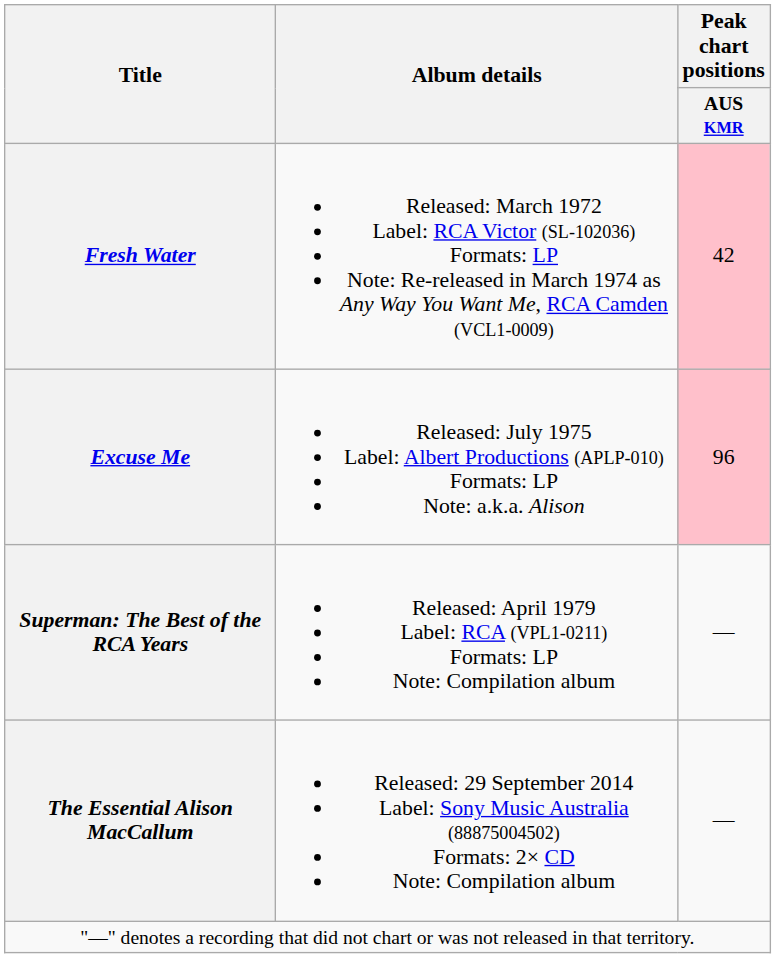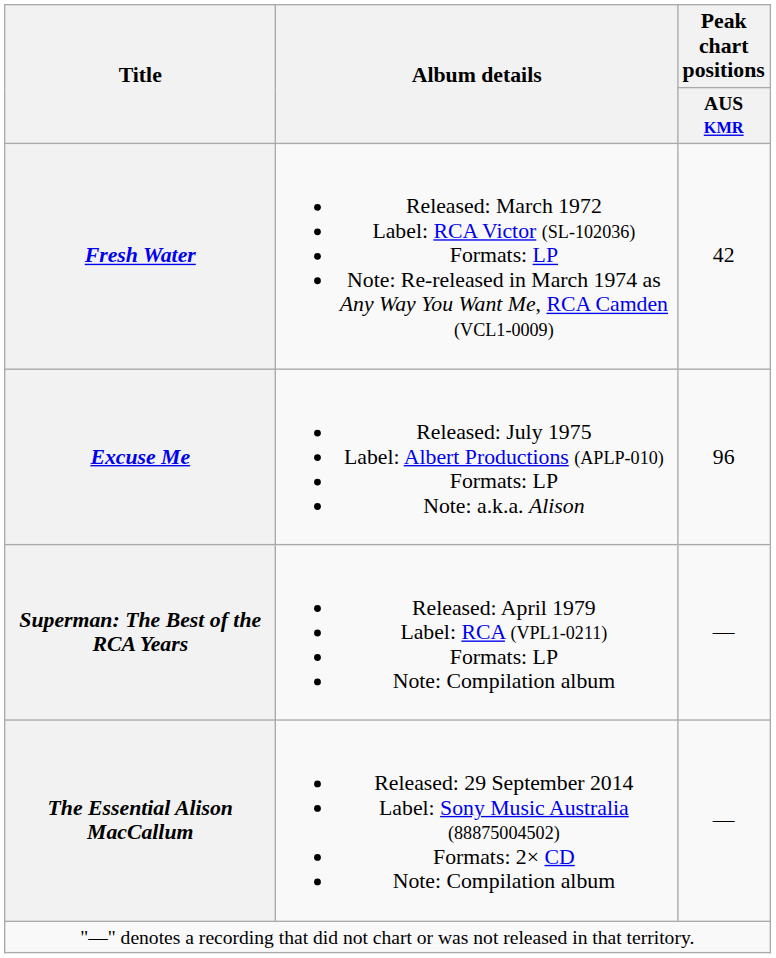(724, 255) pink background -> (724, 255) no background
(724, 456) pink background -> (724, 456) no background
